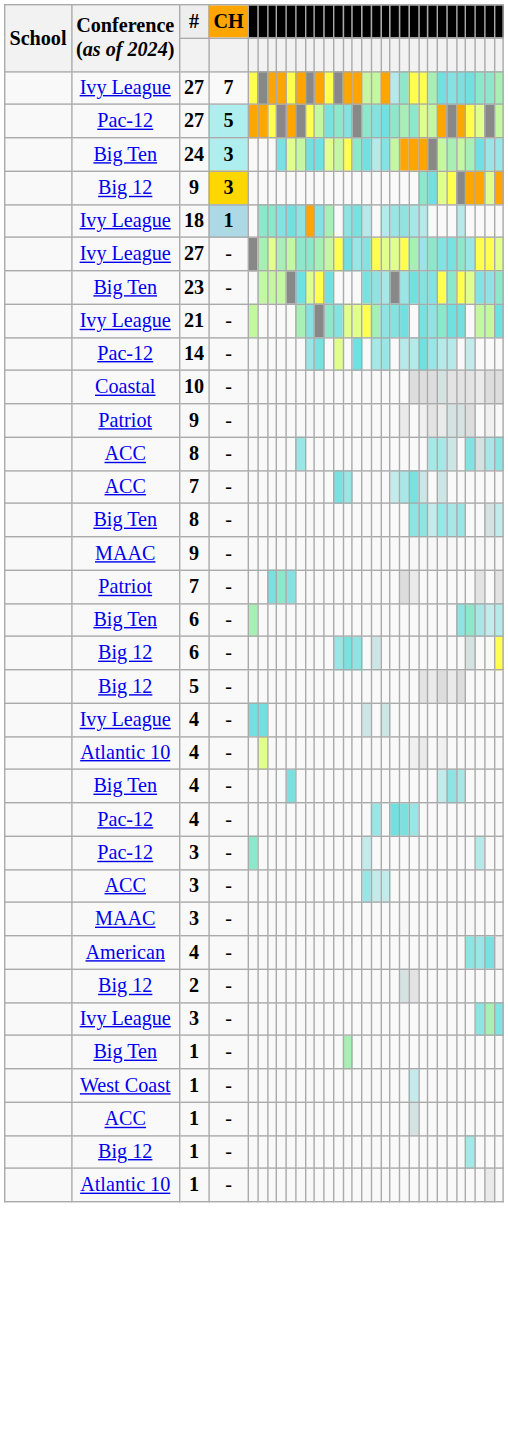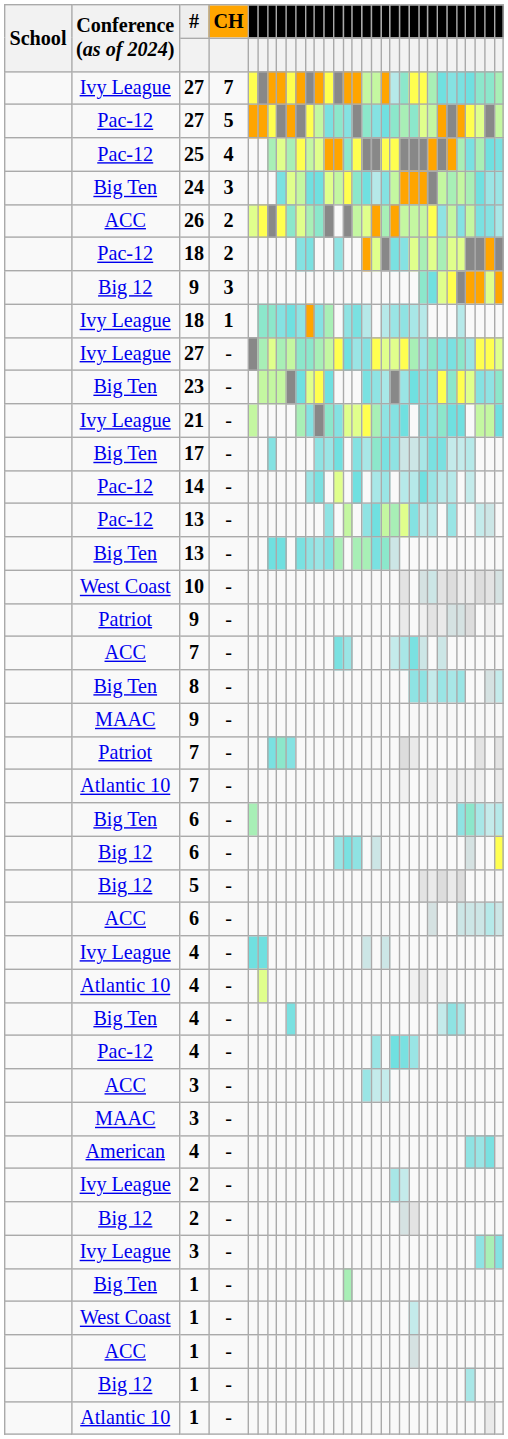(229, 121) paleturquoise background -> (229, 121) no background
+ row: (125, 154)
(229, 154) paleturquoise background -> (229, 187) no background
+ row: (125, 221)
+ row: (125, 254)
(229, 187) gold background -> (229, 287) no background
(229, 221) lightblue background -> (229, 320) no background
+ row: (125, 453)
+ row: (125, 520)
+ row: (125, 553)
+ row: (125, 586)
- row: (125, 387)
- row: (125, 453)
+ row: (125, 786)
+ row: (125, 919)
- row: (125, 852)
+ row: (125, 1185)
